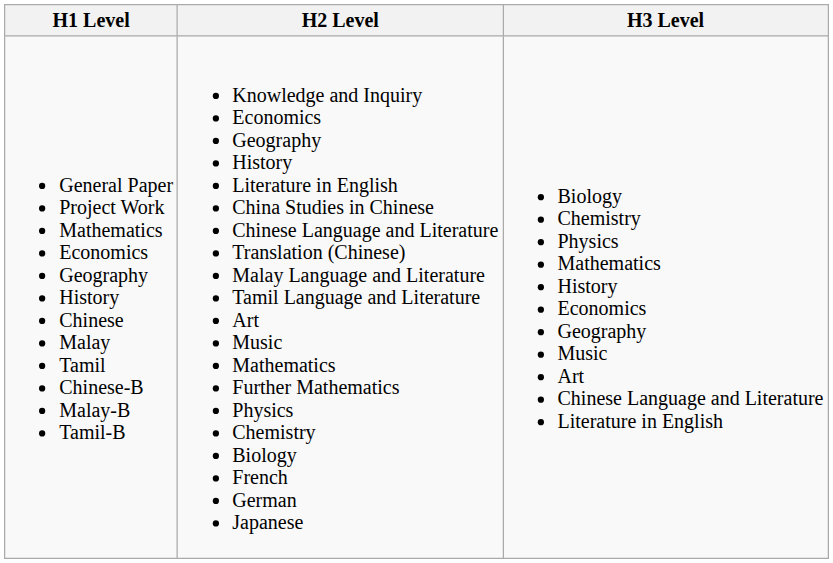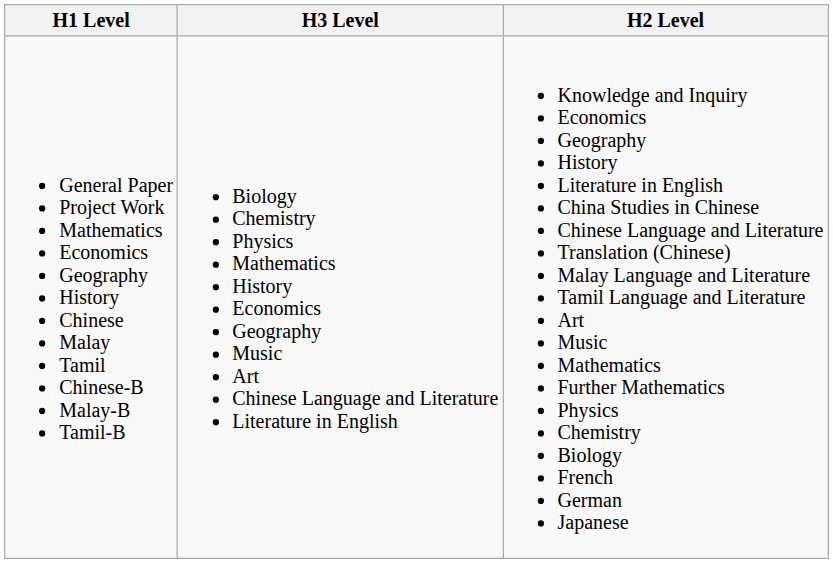columns swapped: (340, 20) <-> (665, 20)
